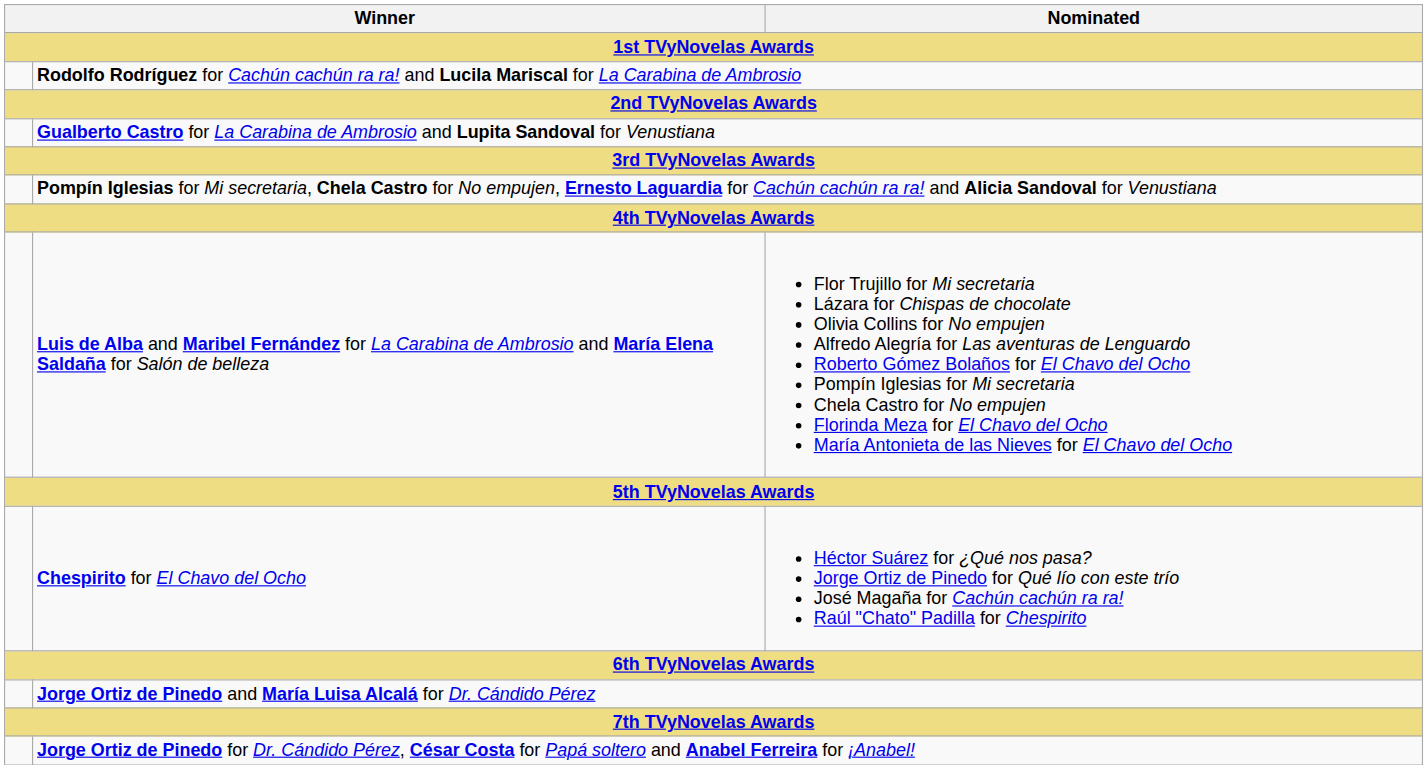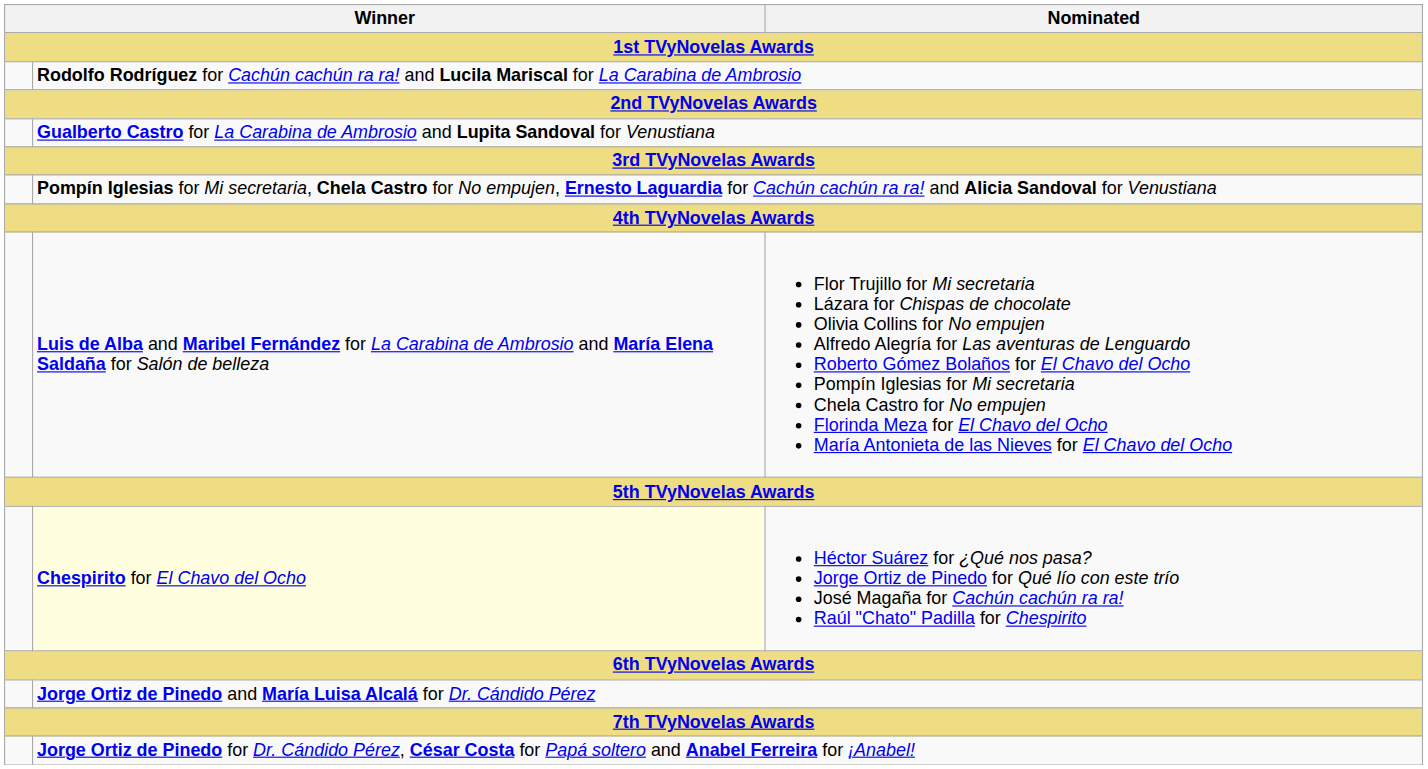(171, 578) no background -> (171, 578) lightyellow background
